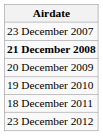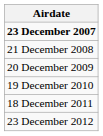(50, 31) normal -> (51, 31) bold
(51, 49) bold -> (50, 49) normal
